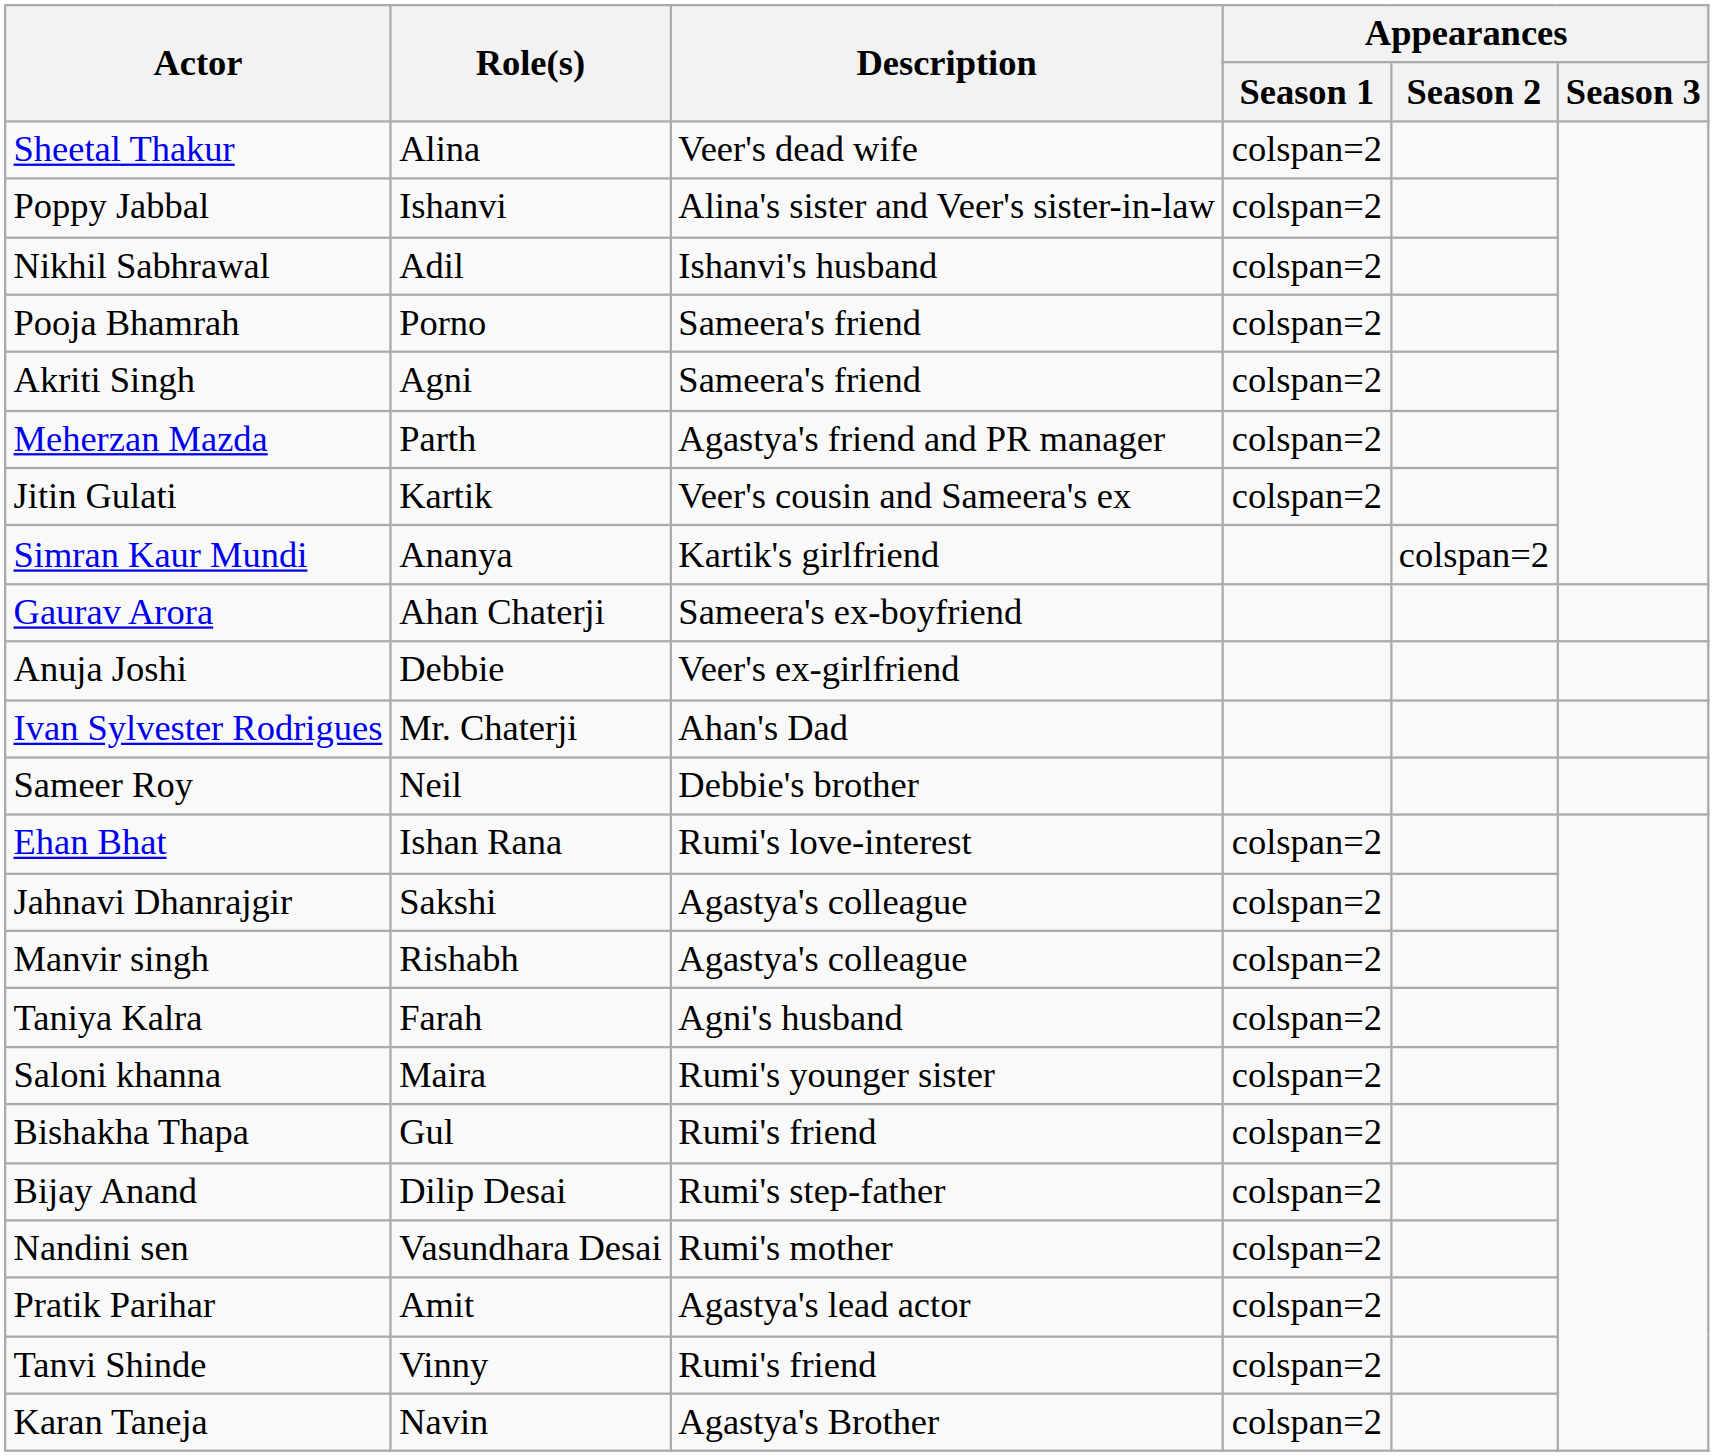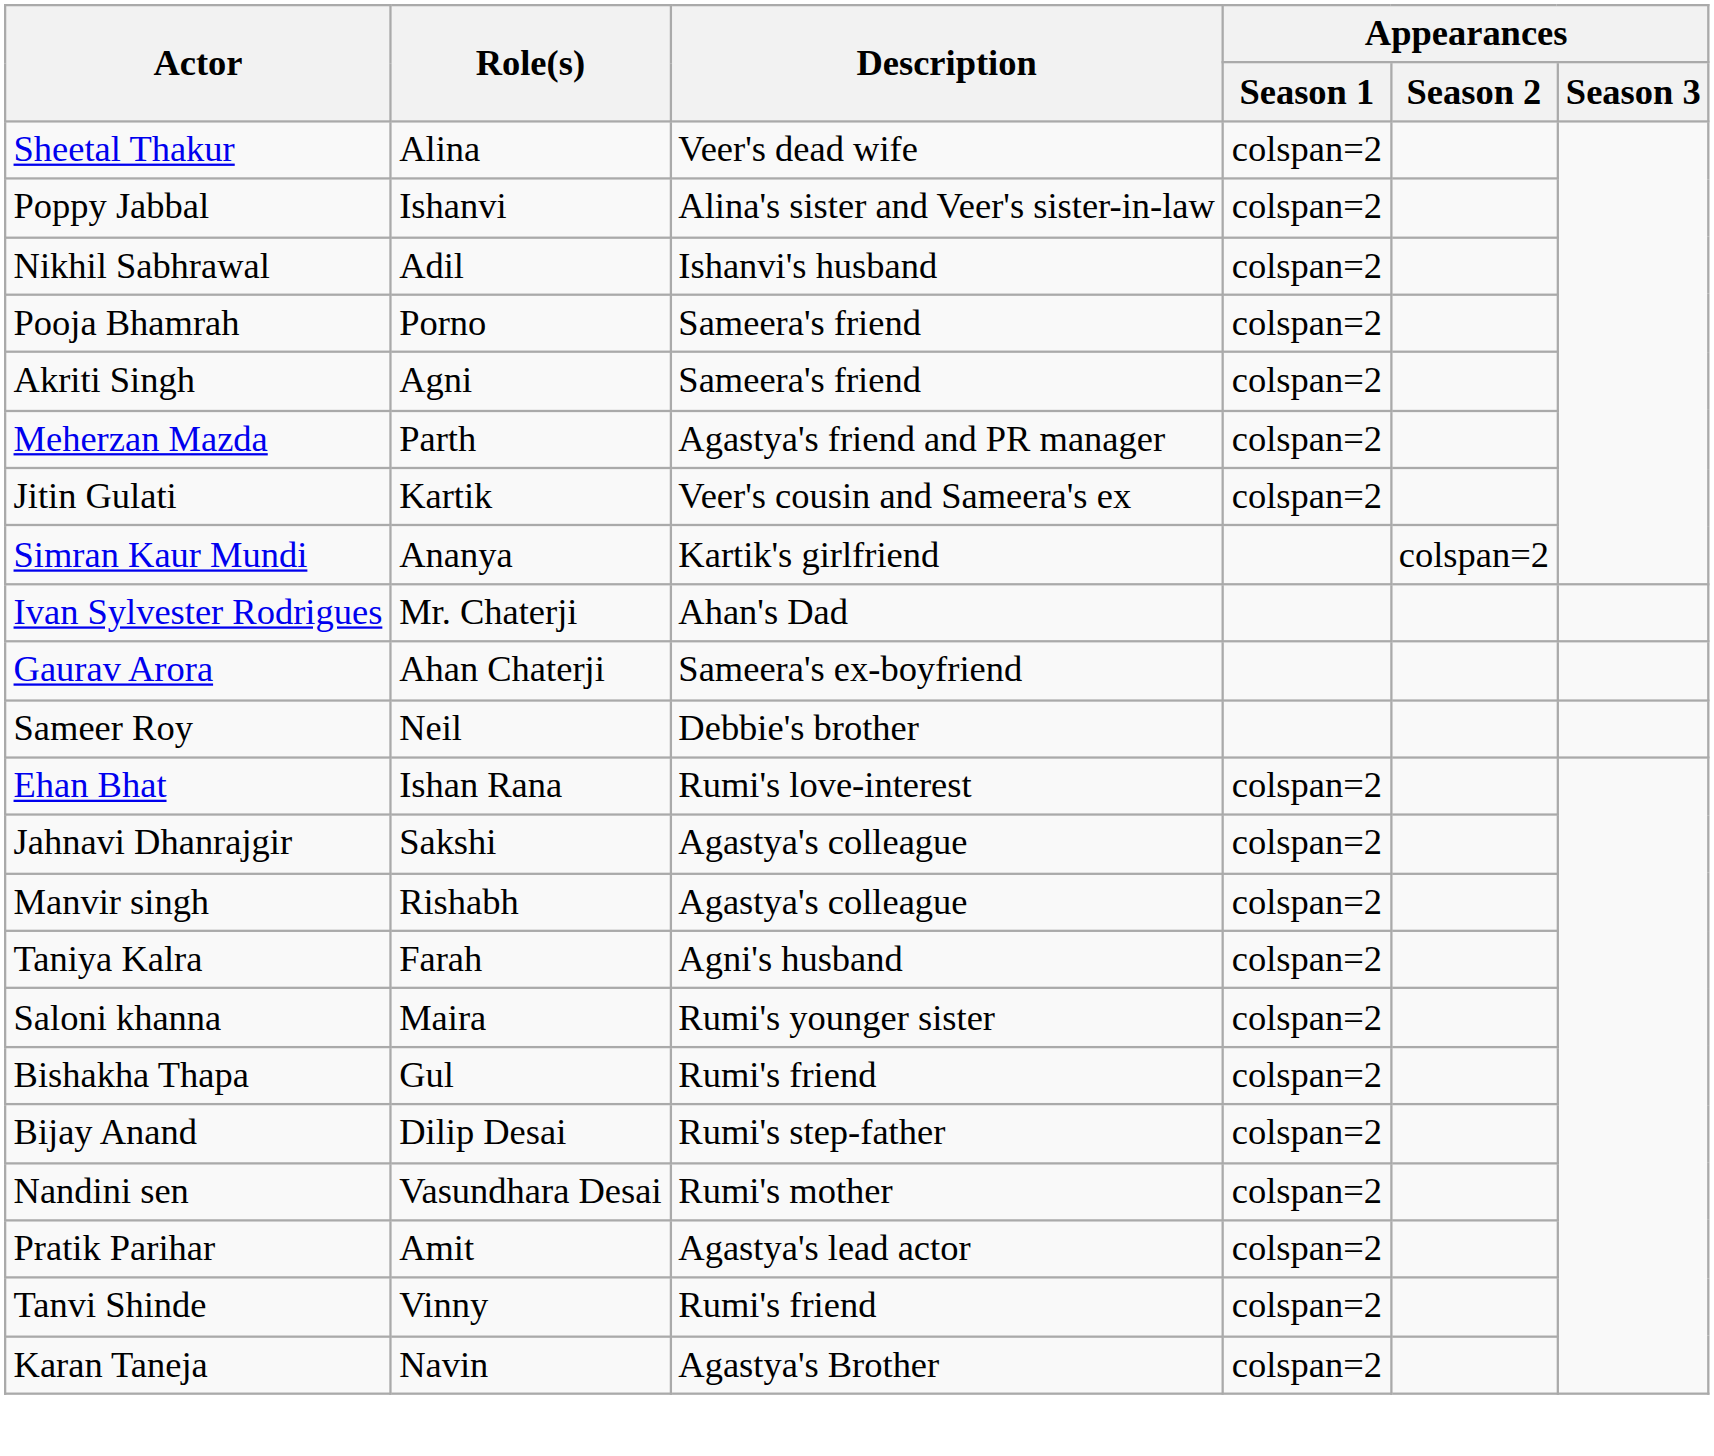rows swapped: (113, 611) <-> (198, 727)
- row: (100, 669)
